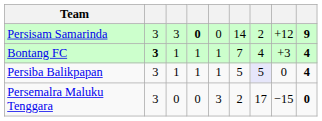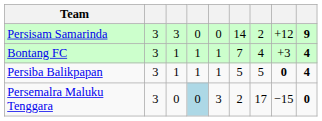(198, 33) bold -> (198, 33) normal
(155, 53) bold -> (155, 53) normal
(261, 72) lavender background -> (261, 72) no background
(284, 72) normal -> (284, 72) bold
(198, 99) no background -> (198, 99) lightblue background
